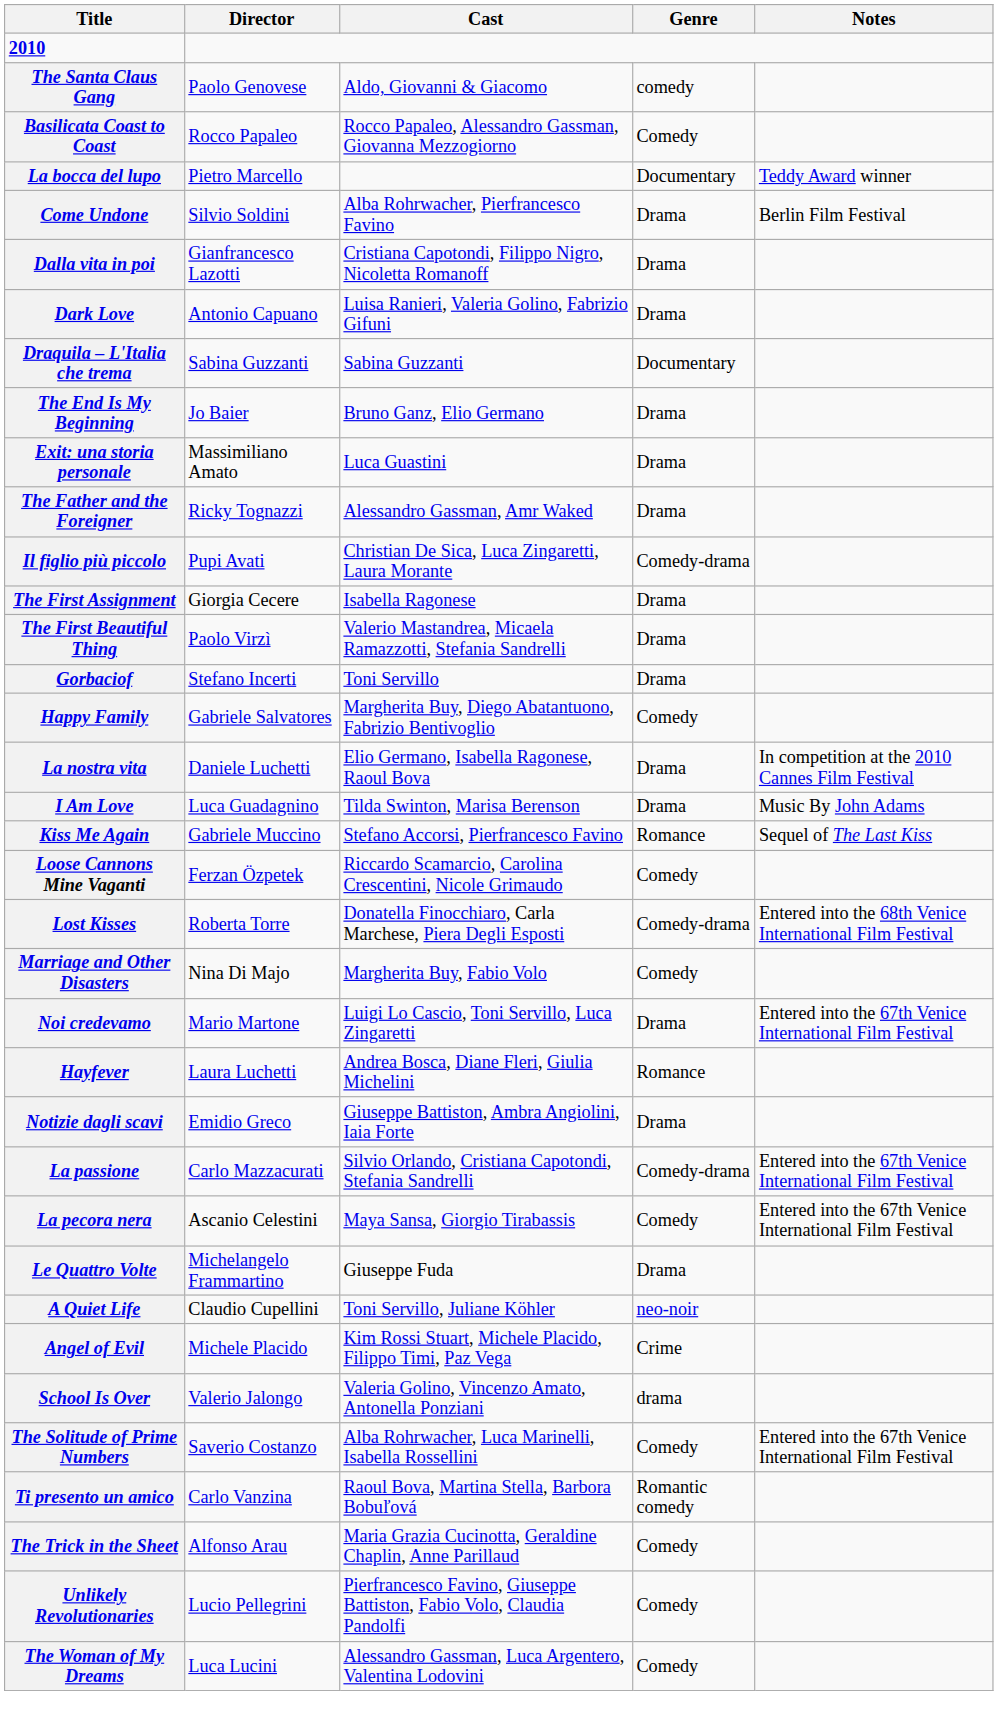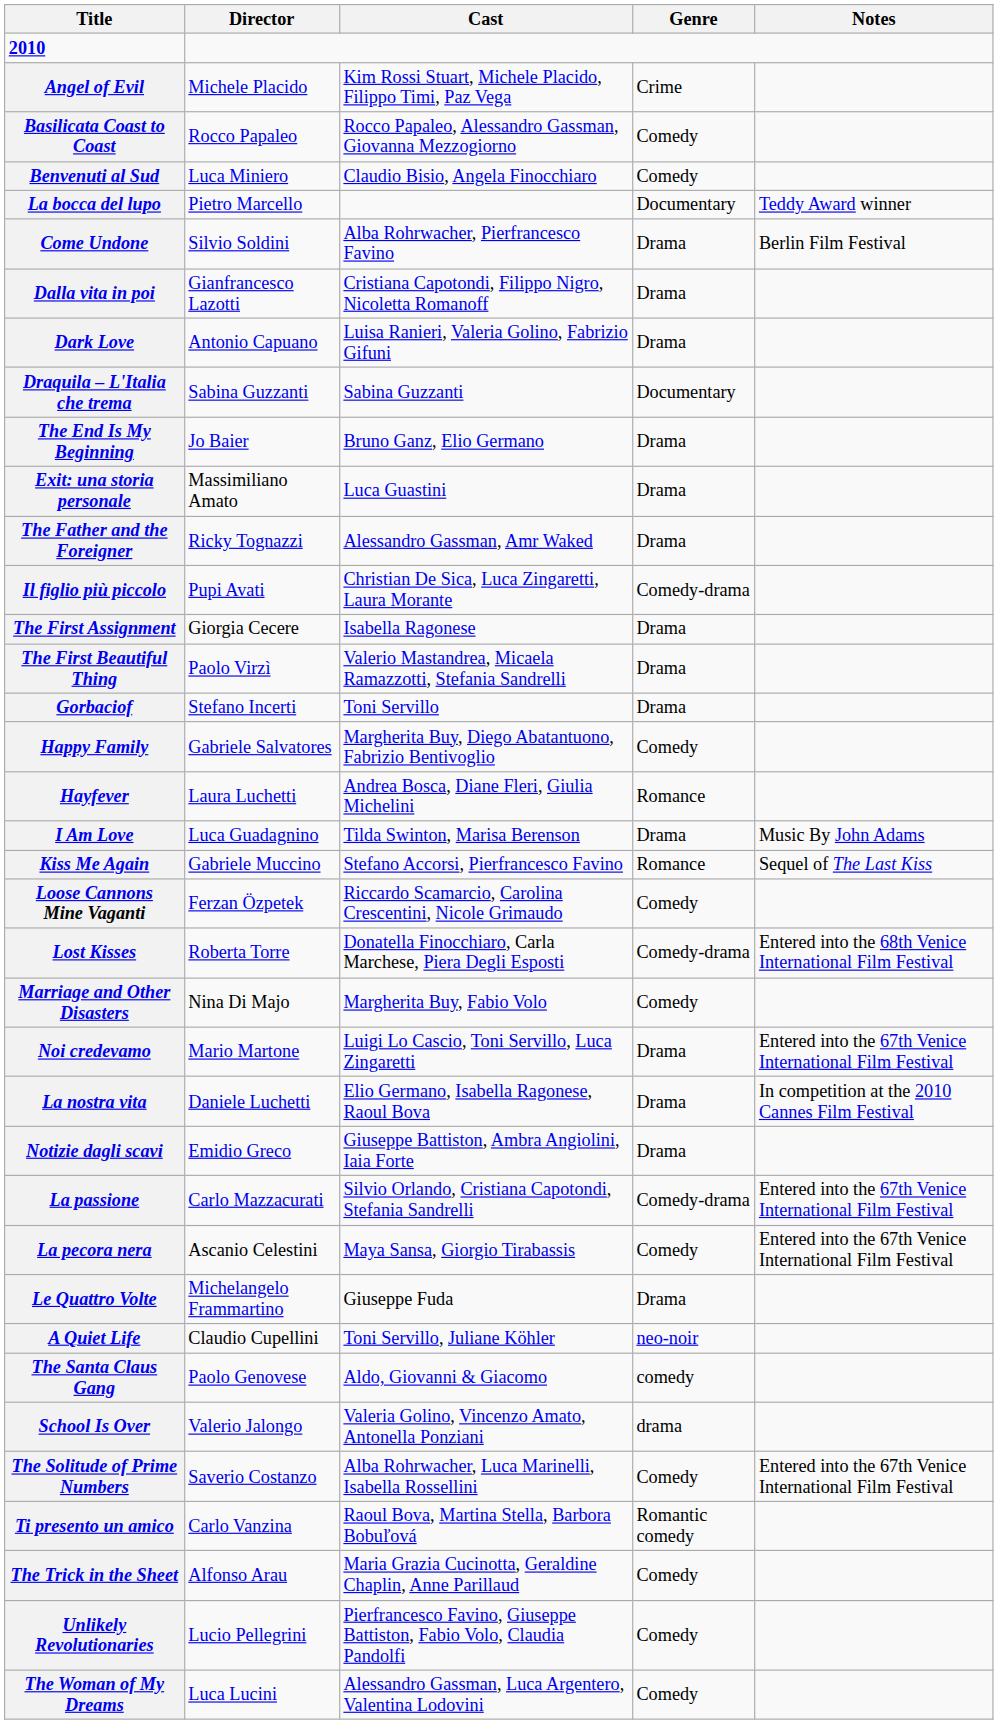rows swapped: (94, 1348) <-> (94, 87)
+ row: (94, 175)
rows swapped: (94, 1072) <-> (94, 767)
